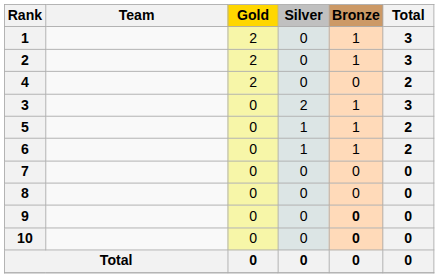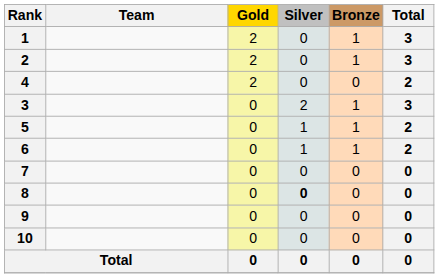(304, 194) normal -> (304, 194) bold
(356, 216) bold -> (356, 216) normal
(356, 238) bold -> (356, 238) normal
